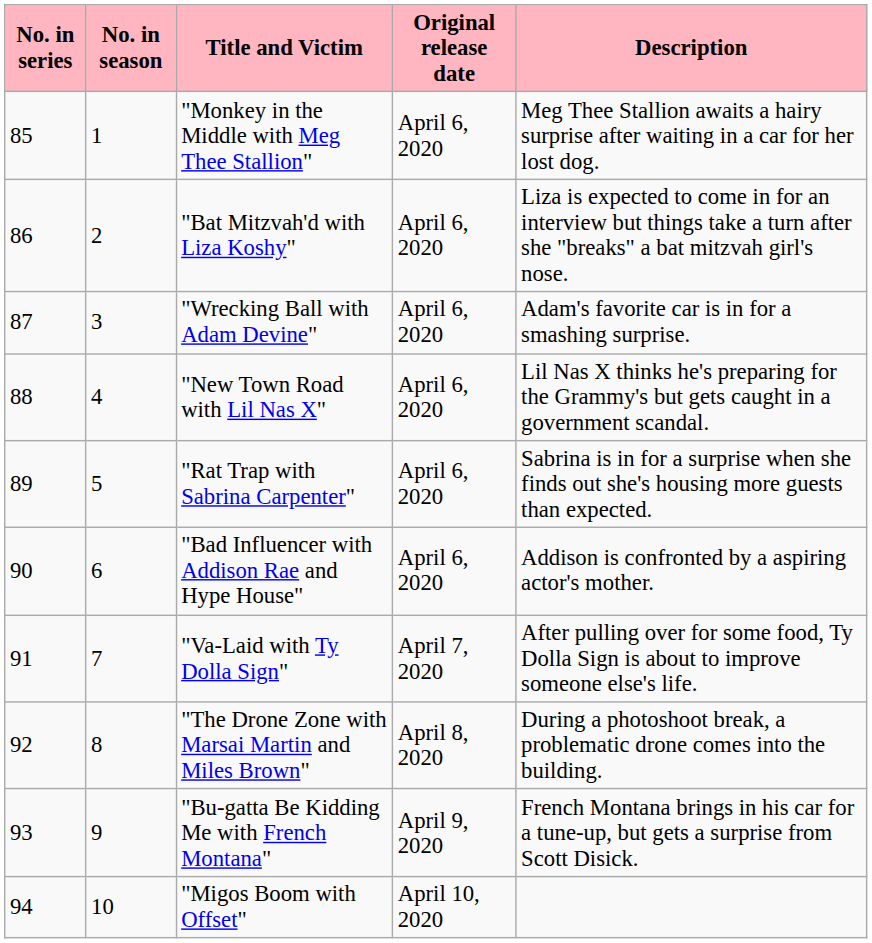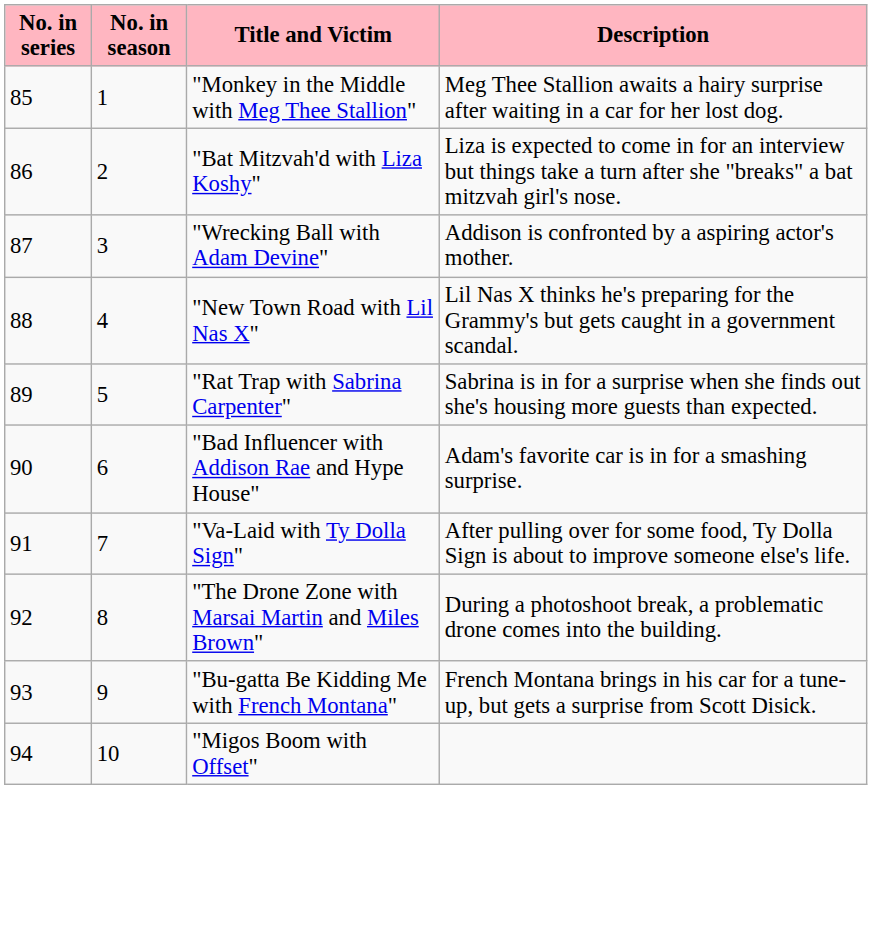- column: (454, 48)
(656, 322) Adam's favorite car is in for a smashing surprise. -> (639, 245) Addison is confronted by a aspiring actor's mother.
(684, 570) Addison is confronted by a aspiring actor's mother. -> (626, 468) Adam's favorite car is in for a smashing surprise.
